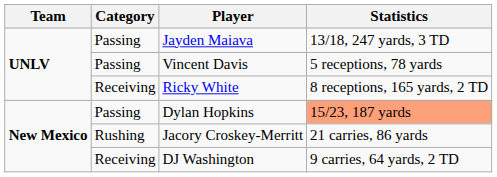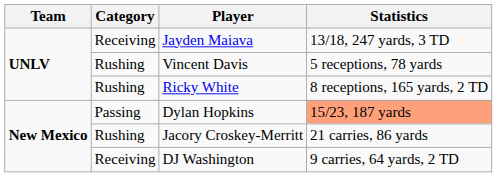(117, 40) Passing -> (125, 40) Receiving
(117, 64) Passing -> (120, 64) Rushing
(125, 88) Receiving -> (120, 88) Rushing
